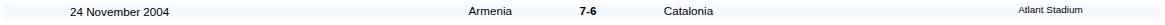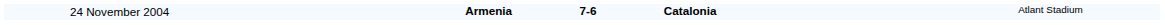(490, 11) normal -> (489, 11) bold
(688, 11) normal -> (690, 11) bold
